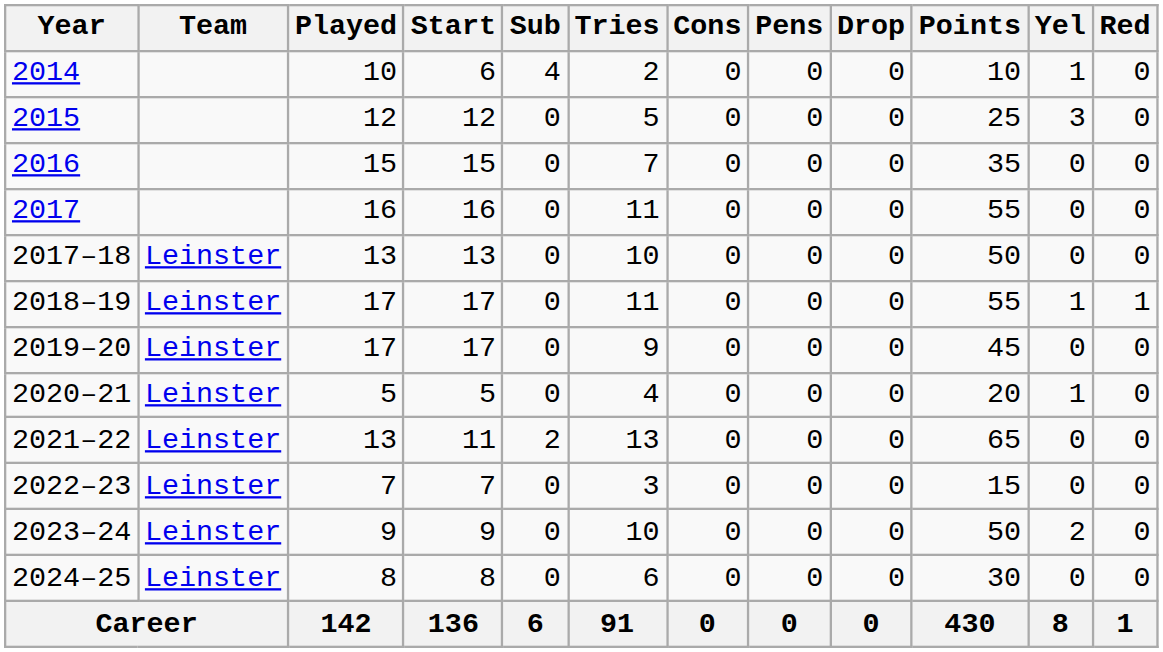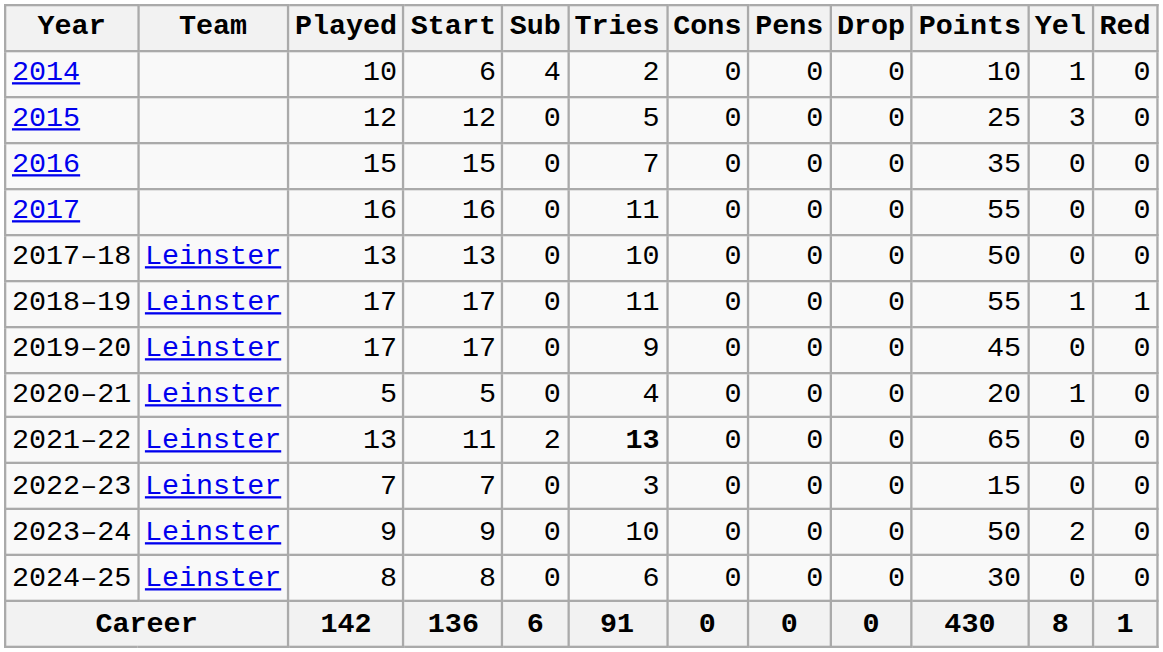(643, 441) normal -> (643, 441) bold
